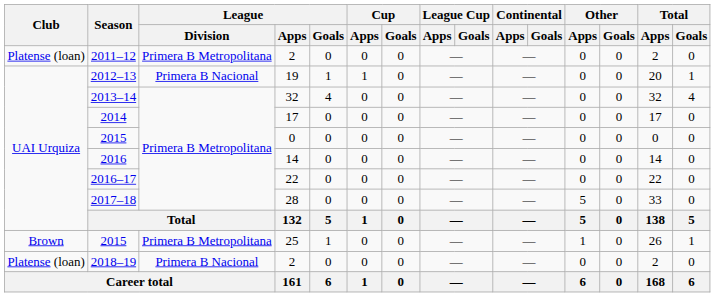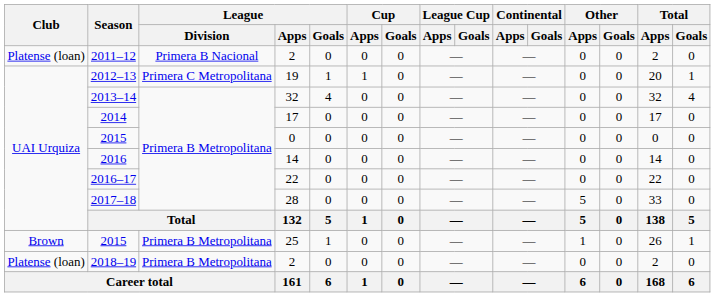(207, 55) Primera B Metropolitana -> (207, 55) Primera B Nacional
(207, 76) Primera B Nacional -> (207, 76) Primera C Metropolitana
(207, 261) Primera B Nacional -> (207, 261) Primera B Metropolitana
